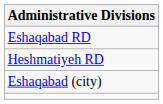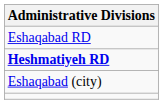(56, 59) normal -> (58, 59) bold
